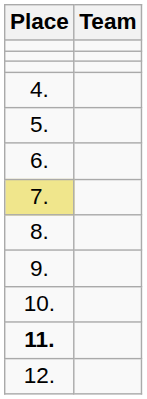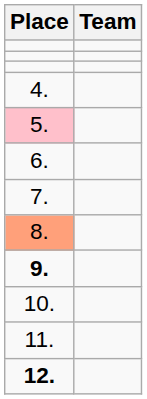(39, 125) no background -> (39, 125) pink background
(39, 196) khaki background -> (39, 196) no background
(39, 232) no background -> (39, 232) lightsalmon background
(39, 268) normal -> (39, 268) bold
(39, 339) bold -> (39, 339) normal
(39, 375) normal -> (39, 375) bold
